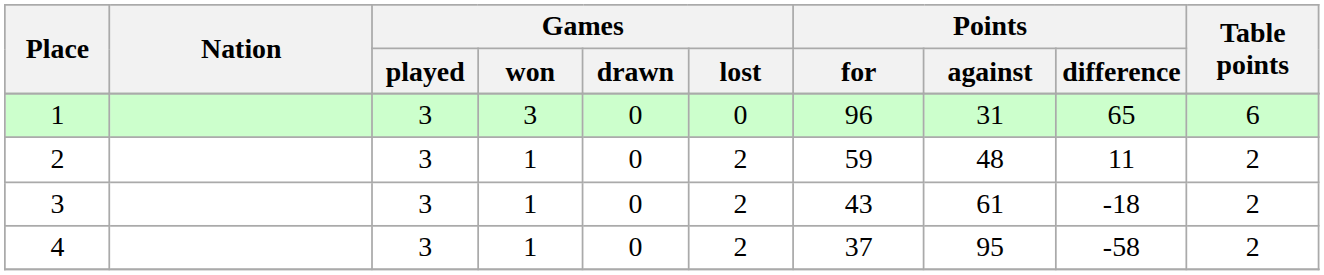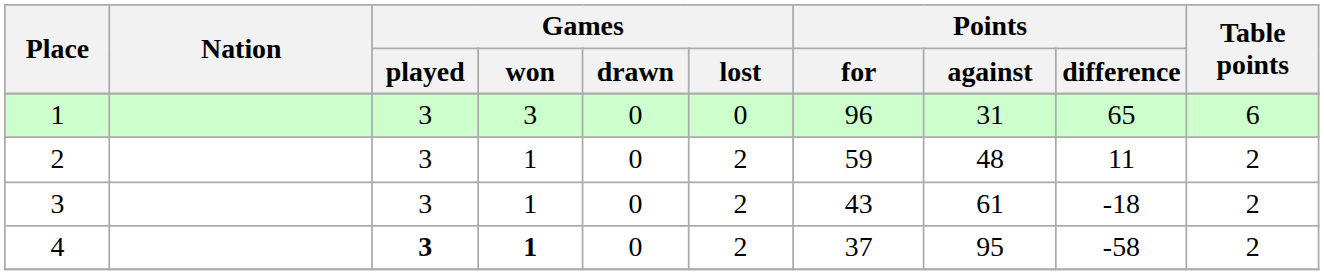(425, 247) normal -> (425, 247) bold
(530, 247) normal -> (530, 247) bold
